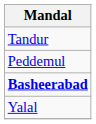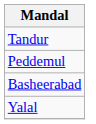(48, 84) bold -> (45, 84) normal
